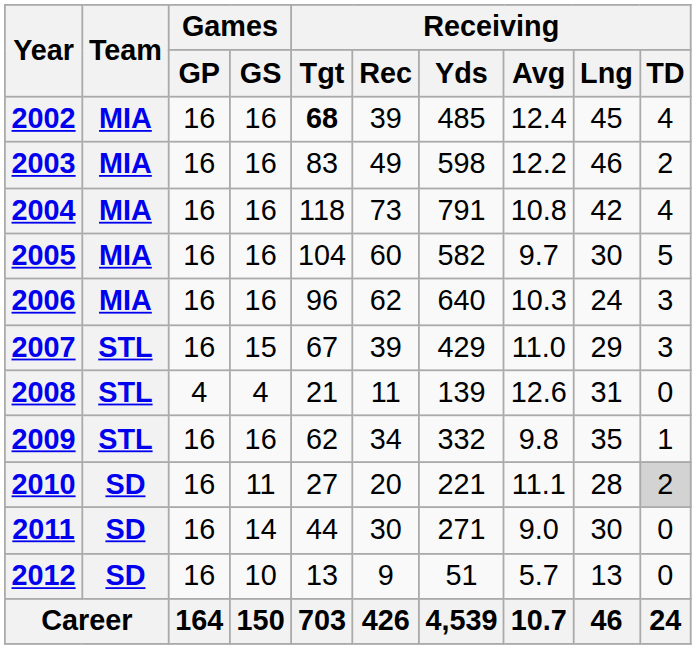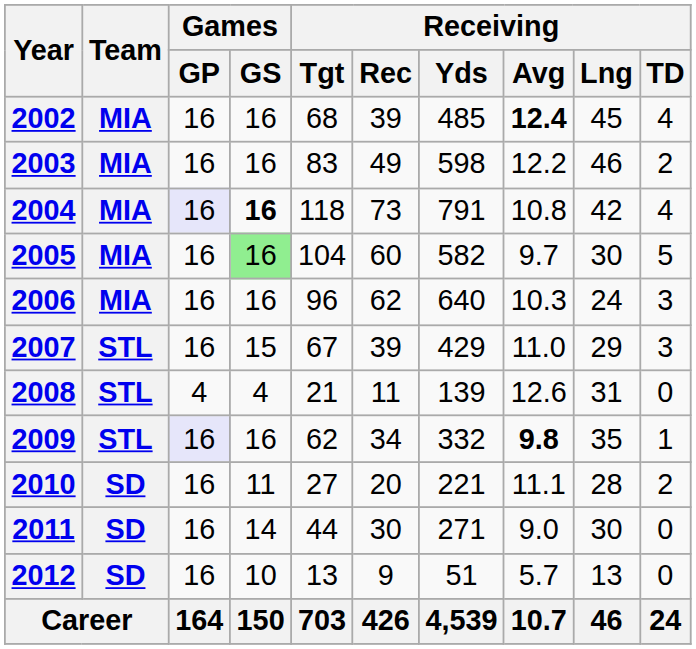(322, 118) bold -> (322, 118) normal
(539, 118) normal -> (539, 118) bold
(199, 210) no background -> (199, 210) lavender background
(261, 210) normal -> (261, 210) bold
(261, 255) no background -> (261, 255) lightgreen background
(199, 438) no background -> (199, 438) lavender background
(539, 438) normal -> (539, 438) bold
(665, 484) lightgrey background -> (665, 484) no background
